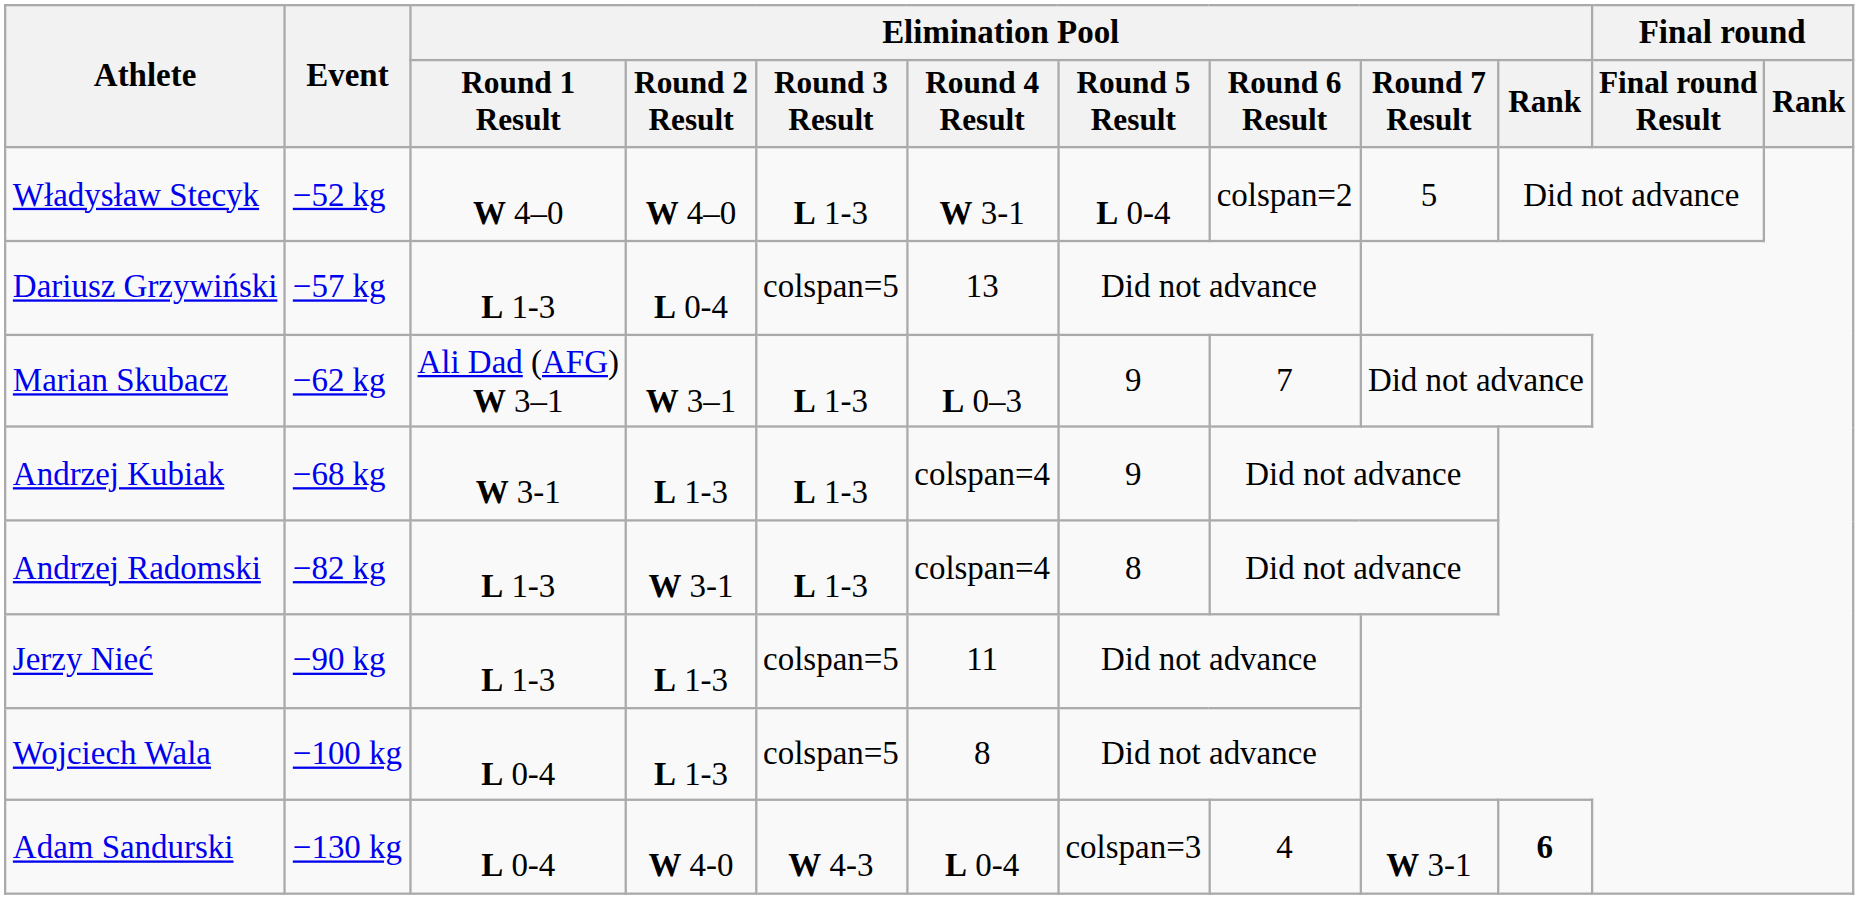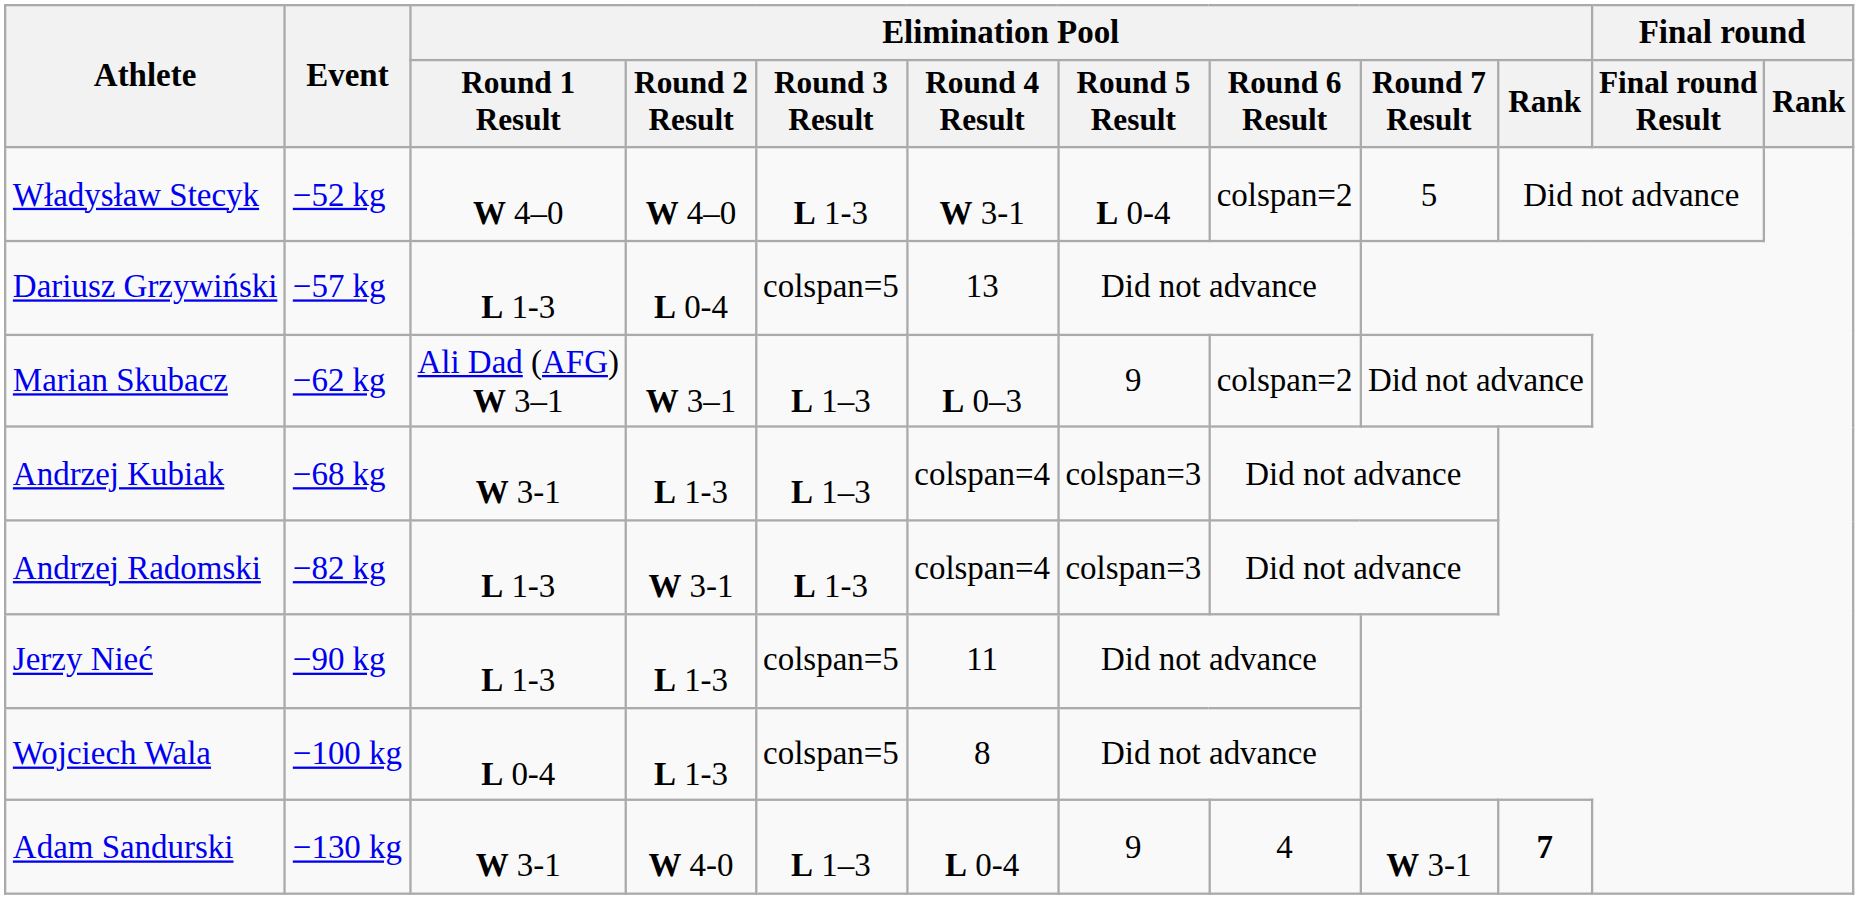(831, 400) L 1-3 -> (831, 400) L 1–3
(1285, 380) 7 -> (1285, 380) colspan=2
(831, 493) L 1-3 -> (831, 493) L 1–3
(1133, 473) 9 -> (1133, 473) colspan=3
(1133, 567) 8 -> (1133, 567) colspan=3
(518, 866) L 0-4 -> (518, 866) W 3-1
(831, 866) W 4-3 -> (831, 866) L 1–3
(1133, 847) colspan=3 -> (1133, 847) 9
(1545, 847) 6 -> (1545, 847) 7
